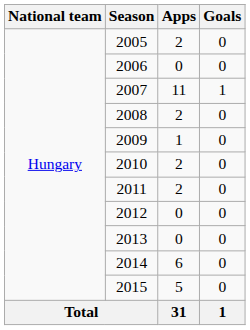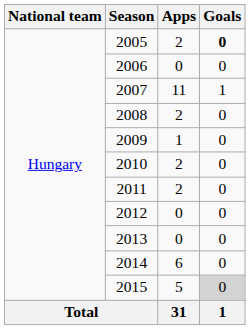(222, 41) normal -> (222, 41) bold
(222, 287) no background -> (222, 287) lightgrey background
